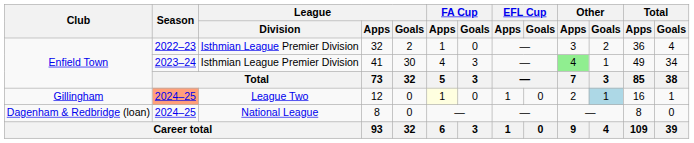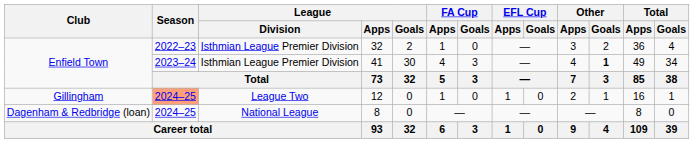(573, 63) lightgreen background -> (573, 63) no background
(606, 63) normal -> (606, 63) bold
(442, 96) lightyellow background -> (442, 96) no background
(606, 96) lightblue background -> (606, 96) no background
